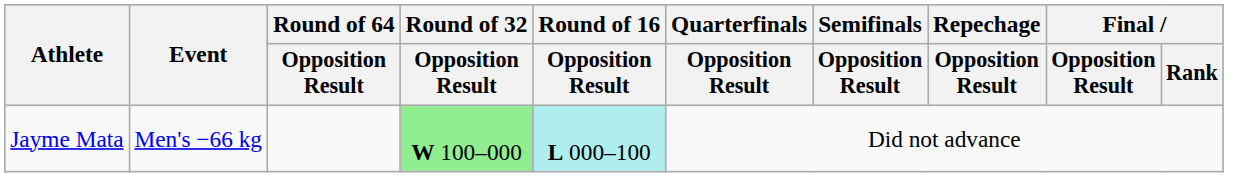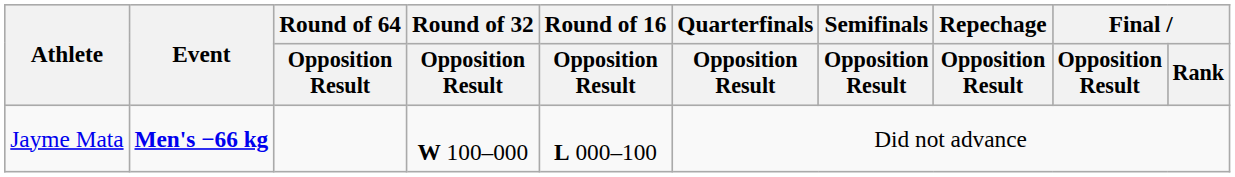(198, 138) normal -> (201, 138) bold
(466, 152) lightgreen background -> (473, 152) no background
(599, 152) paleturquoise background -> (606, 152) no background
